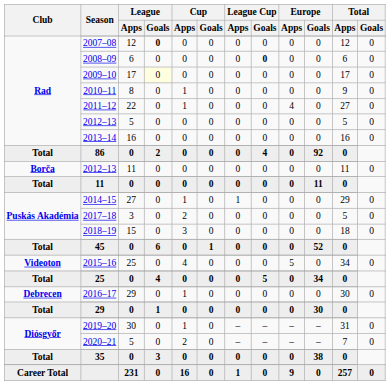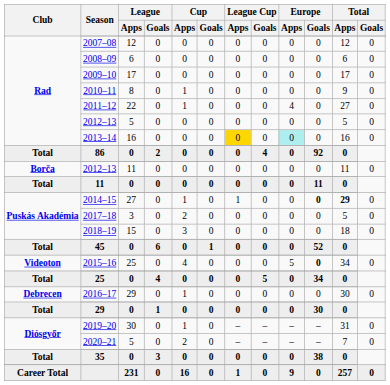(158, 44) bold -> (158, 44) normal
(265, 59) bold -> (265, 59) normal
(158, 75) lightyellow background -> (158, 75) no background
(238, 138) no background -> (238, 138) gold background
(292, 138) no background -> (292, 138) paleturquoise background
(318, 200) normal -> (318, 200) bold
(345, 200) normal -> (345, 200) bold
(318, 263) normal -> (318, 263) bold
